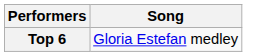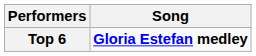(166, 39) normal -> (170, 39) bold
